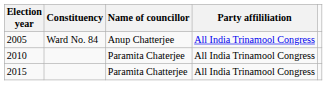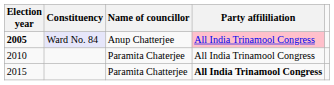(17, 39) normal -> (17, 39) bold
(72, 39) no background -> (72, 39) lavender background
(255, 39) no background -> (255, 39) pink background
(255, 71) normal -> (258, 71) bold
